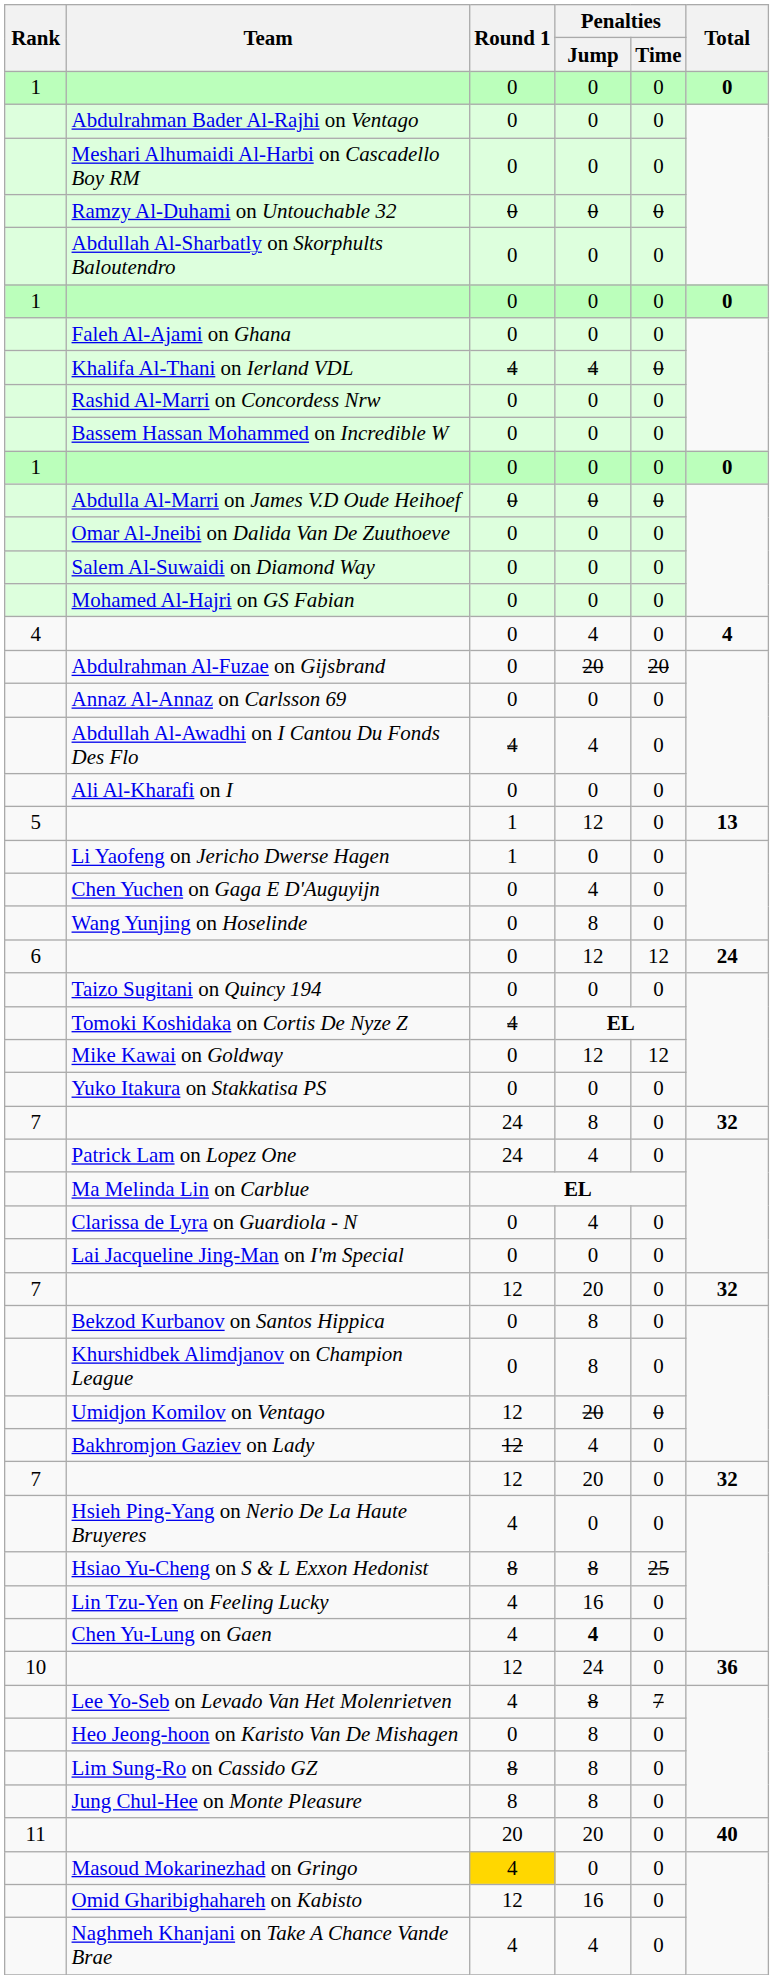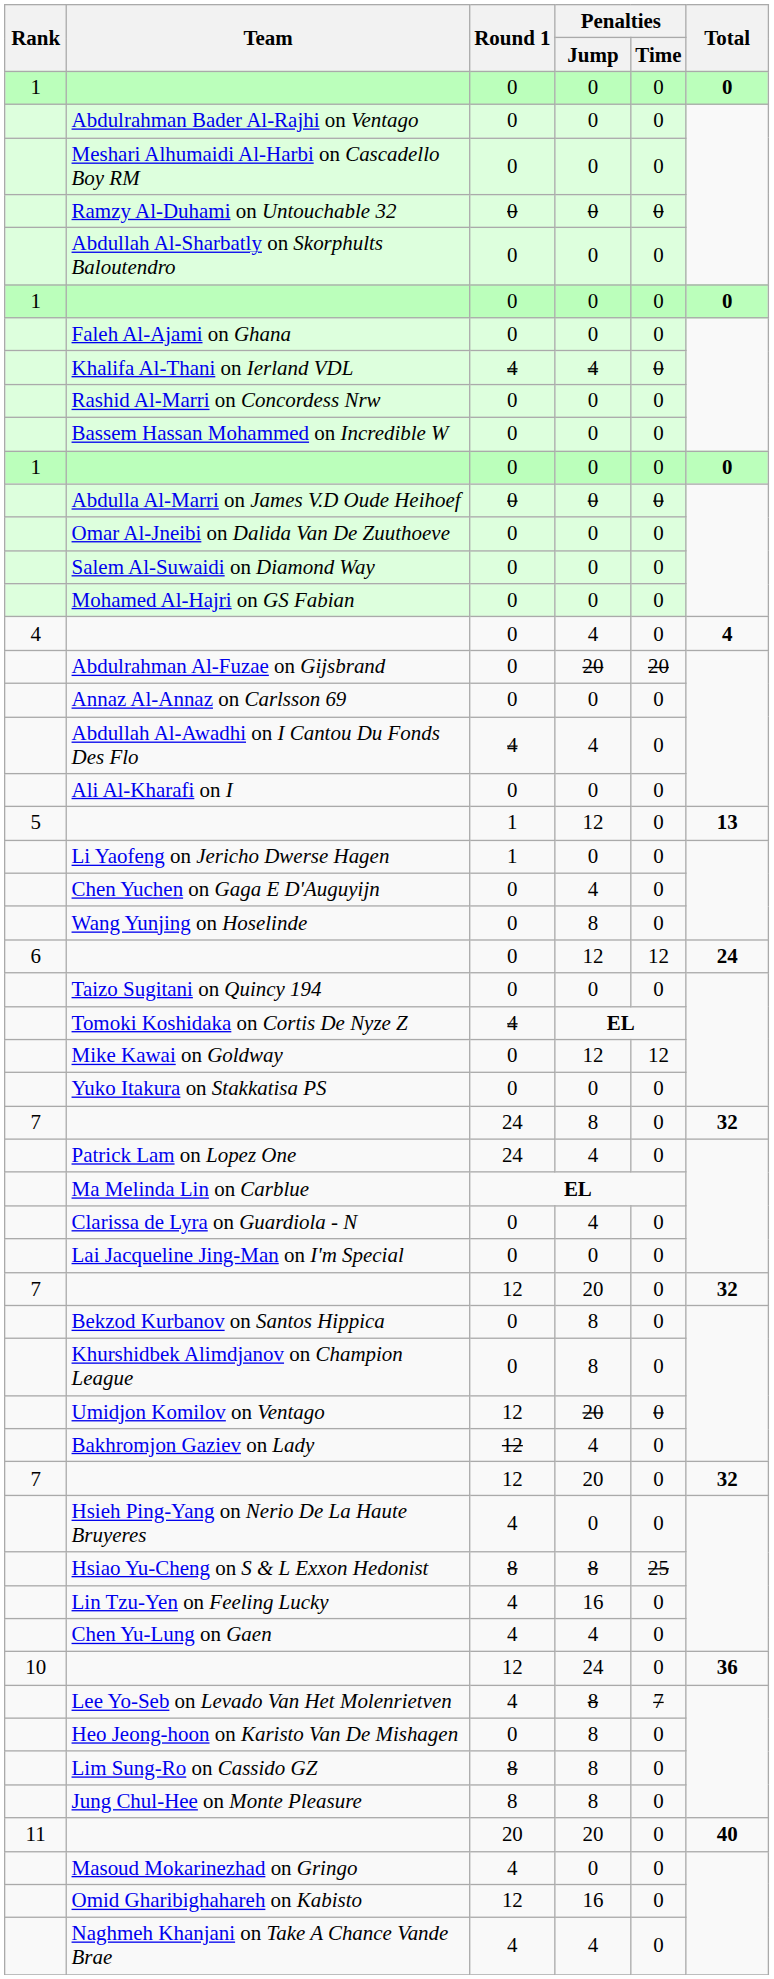(593, 1634) bold -> (593, 1634) normal
(512, 1867) gold background -> (512, 1867) no background
